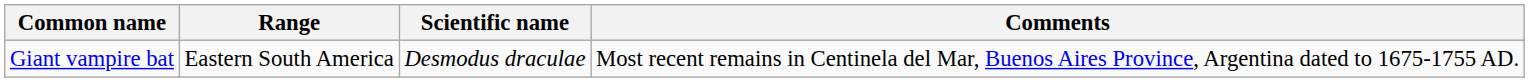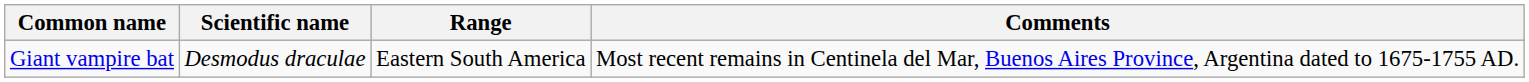columns swapped: (495, 22) <-> (289, 22)
